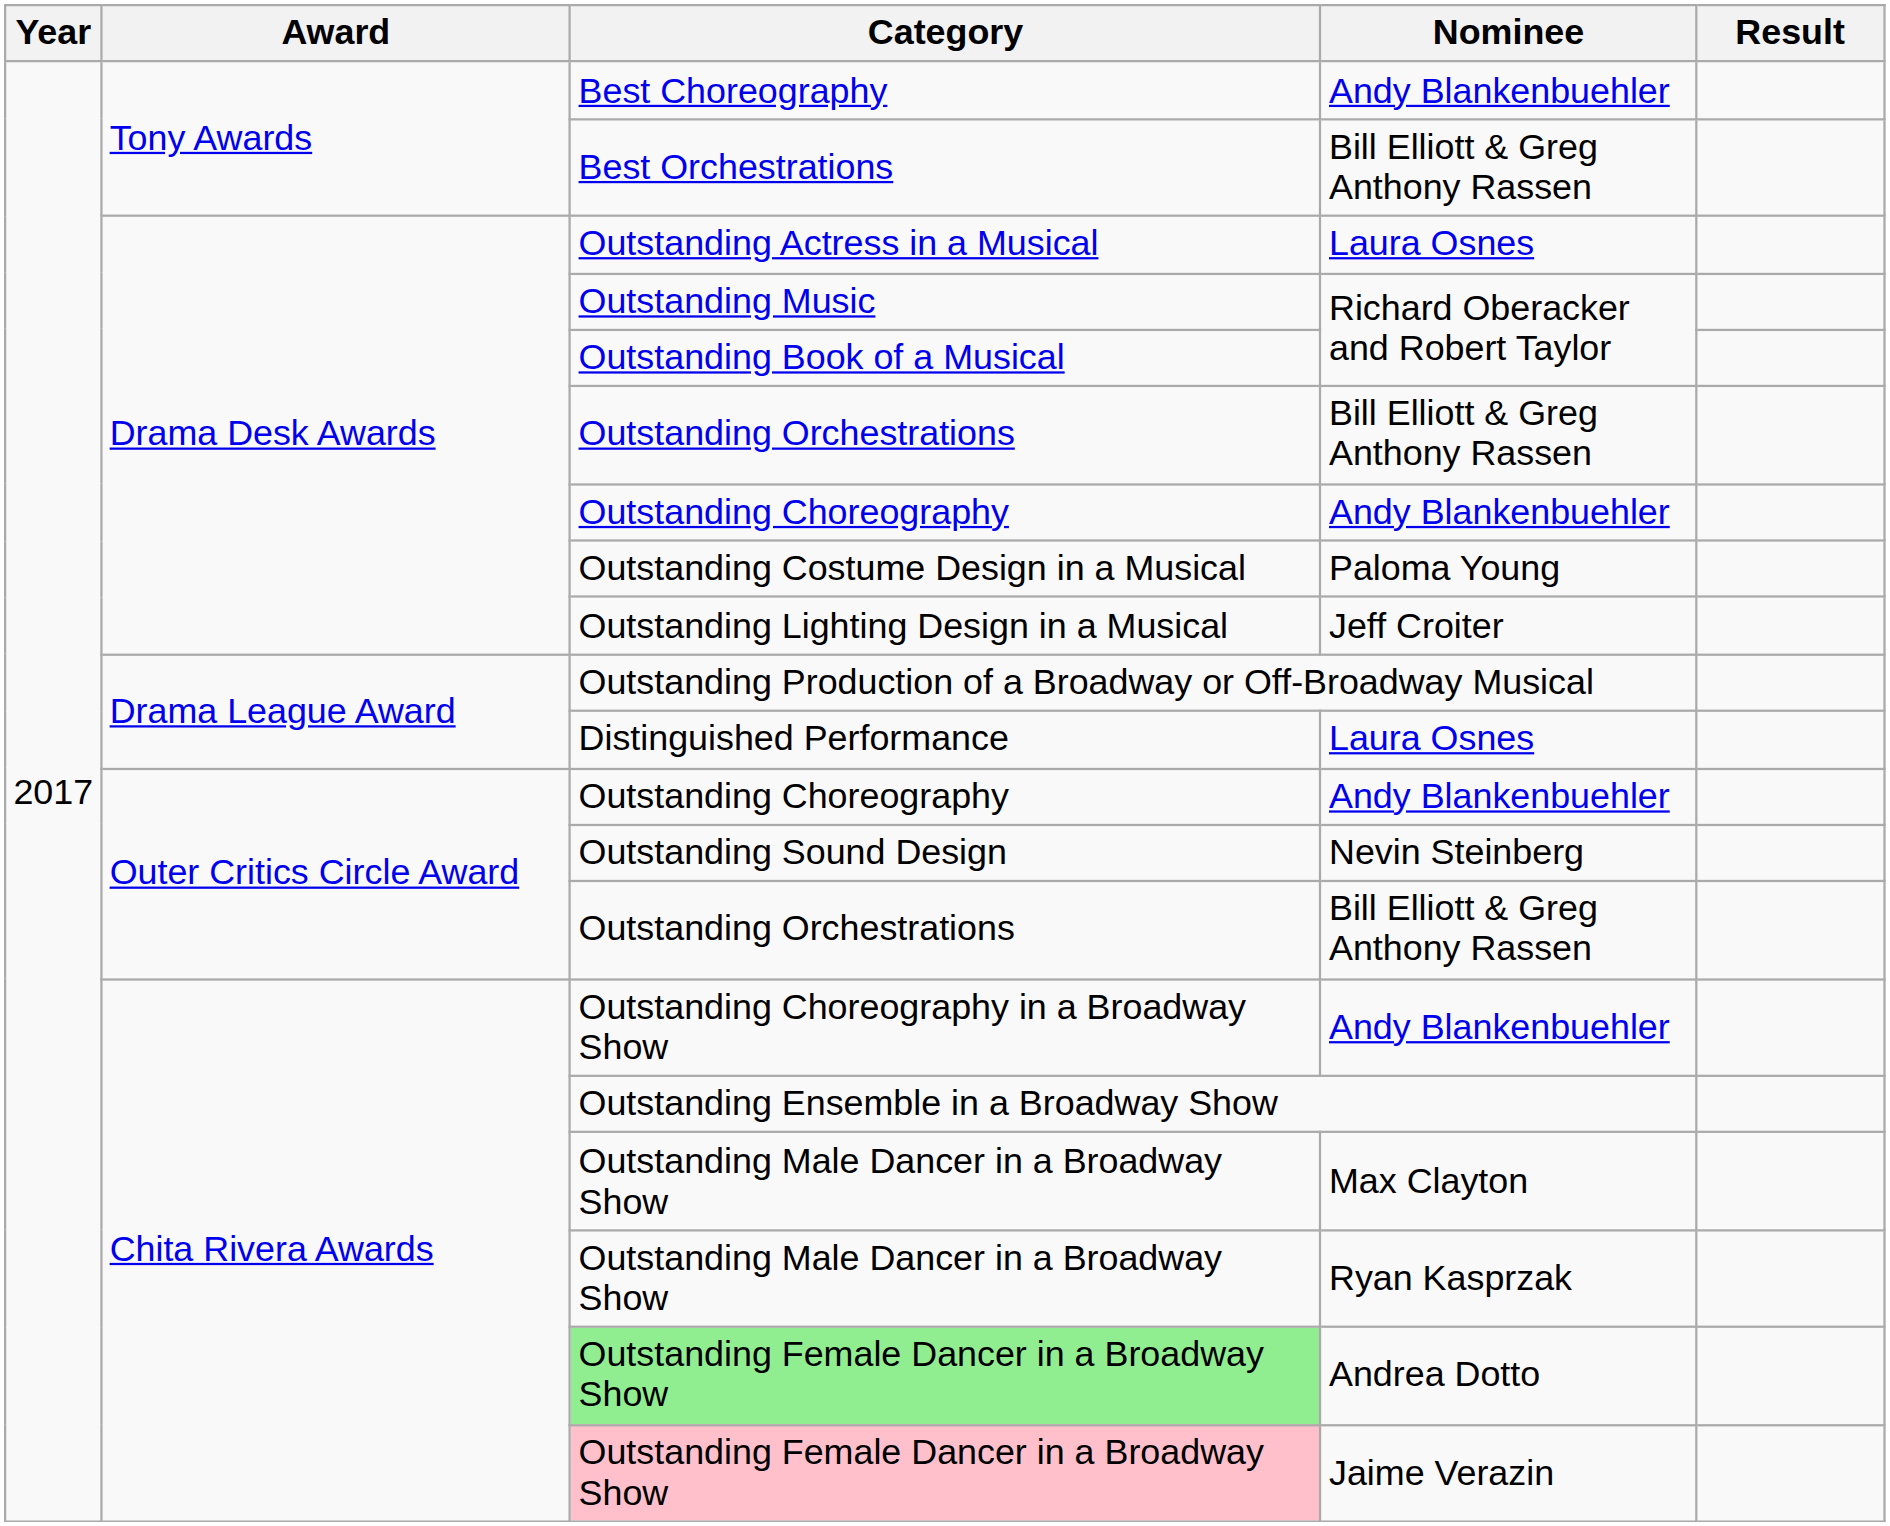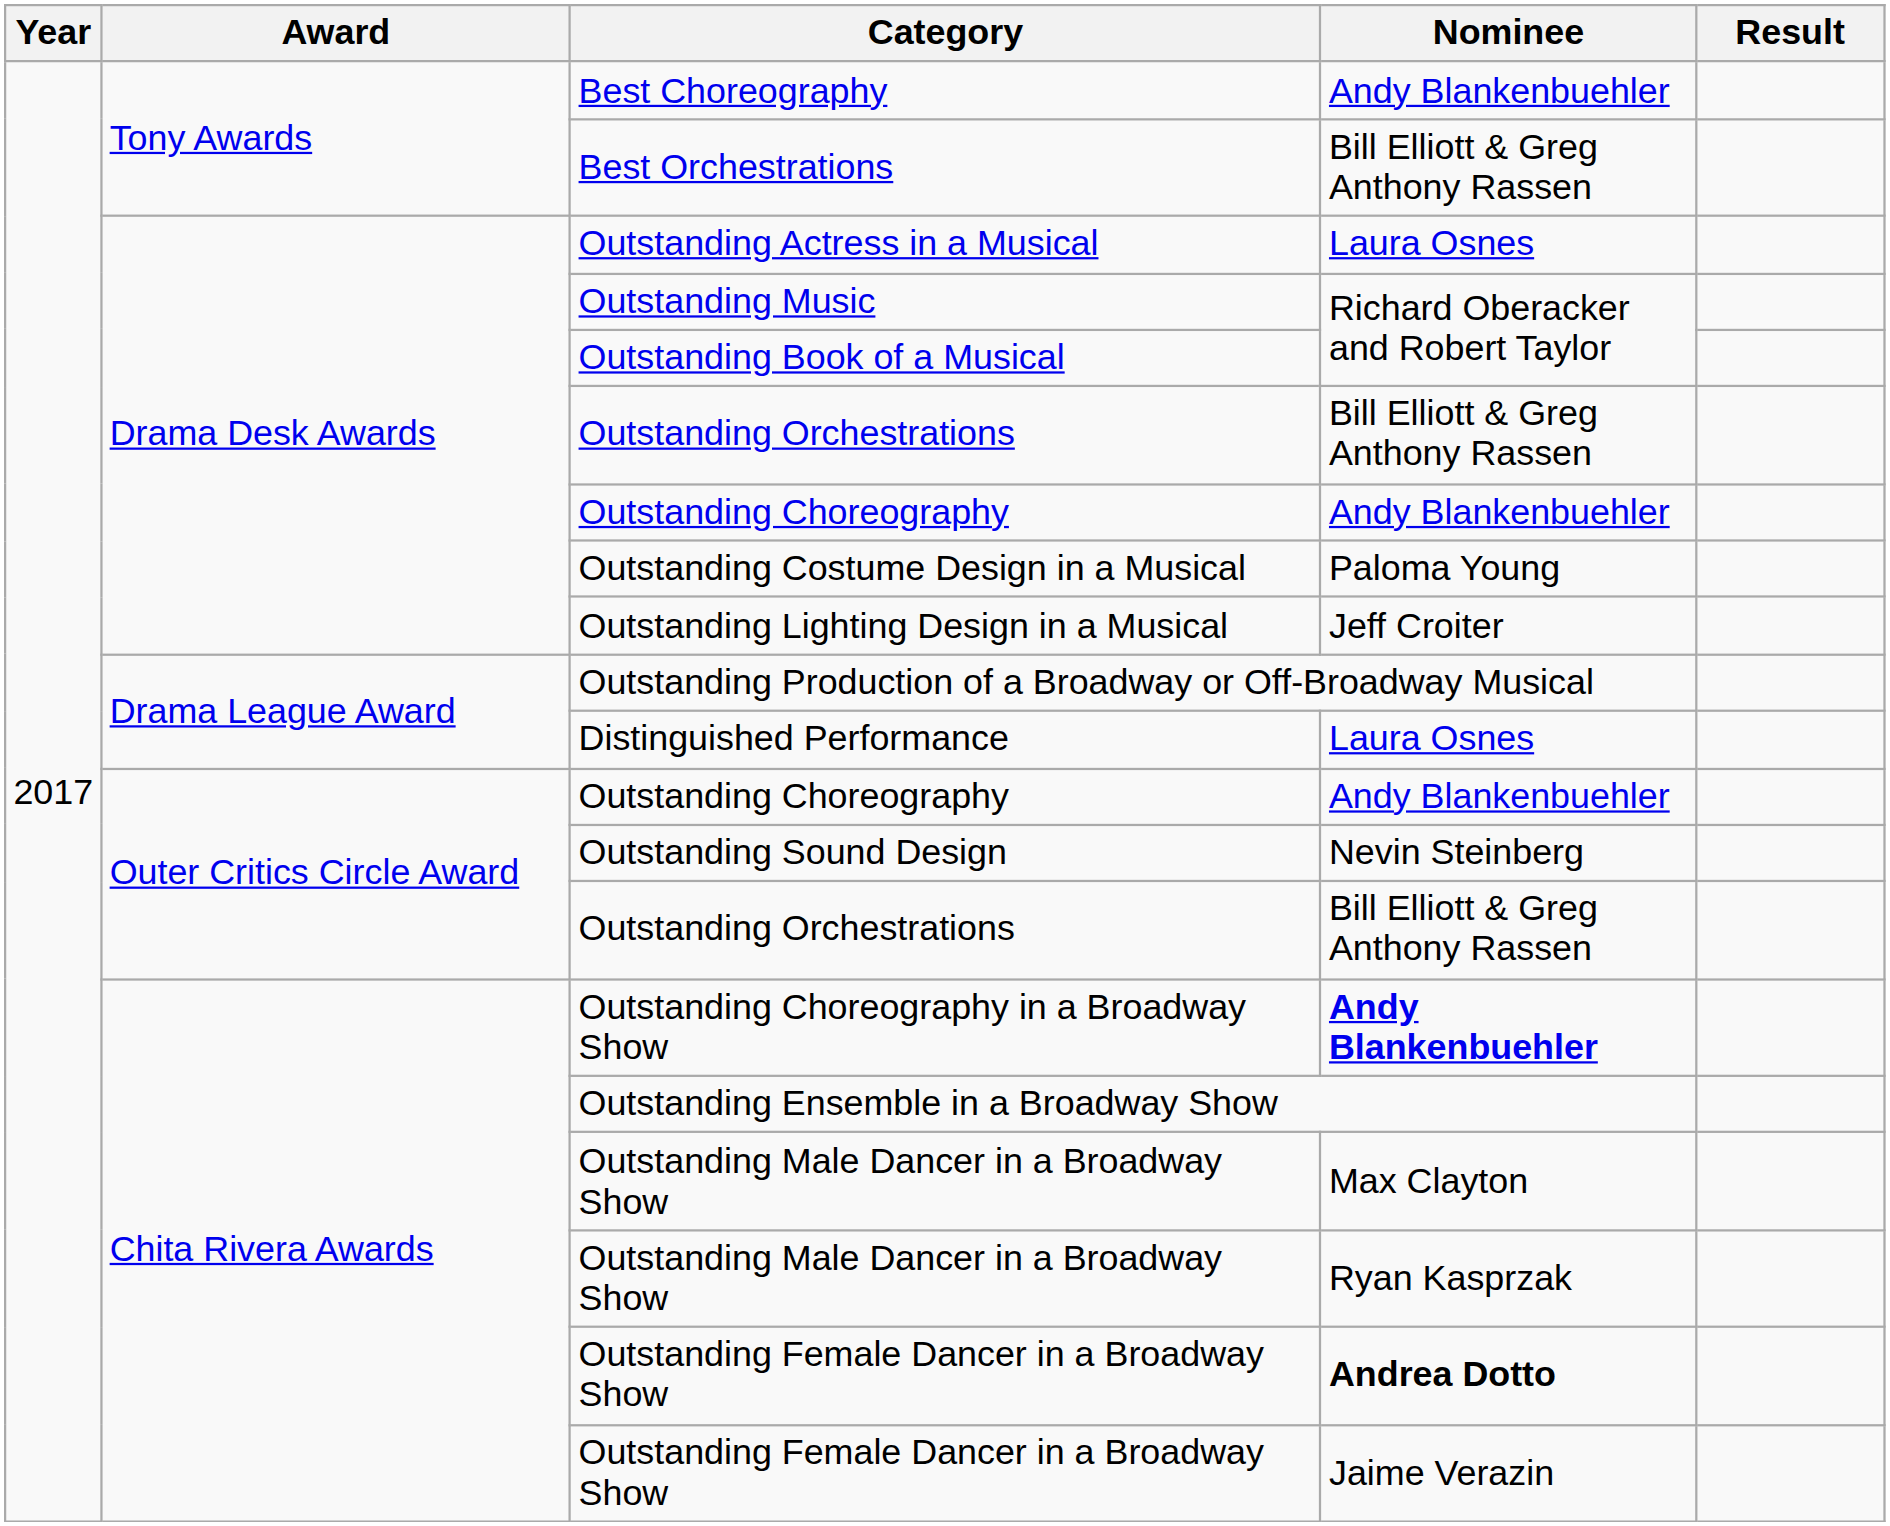(1499, 1026) normal -> (1463, 1026) bold
(921, 1374) lightgreen background -> (921, 1374) no background
(1435, 1374) normal -> (1442, 1374) bold
(921, 1472) pink background -> (921, 1472) no background
